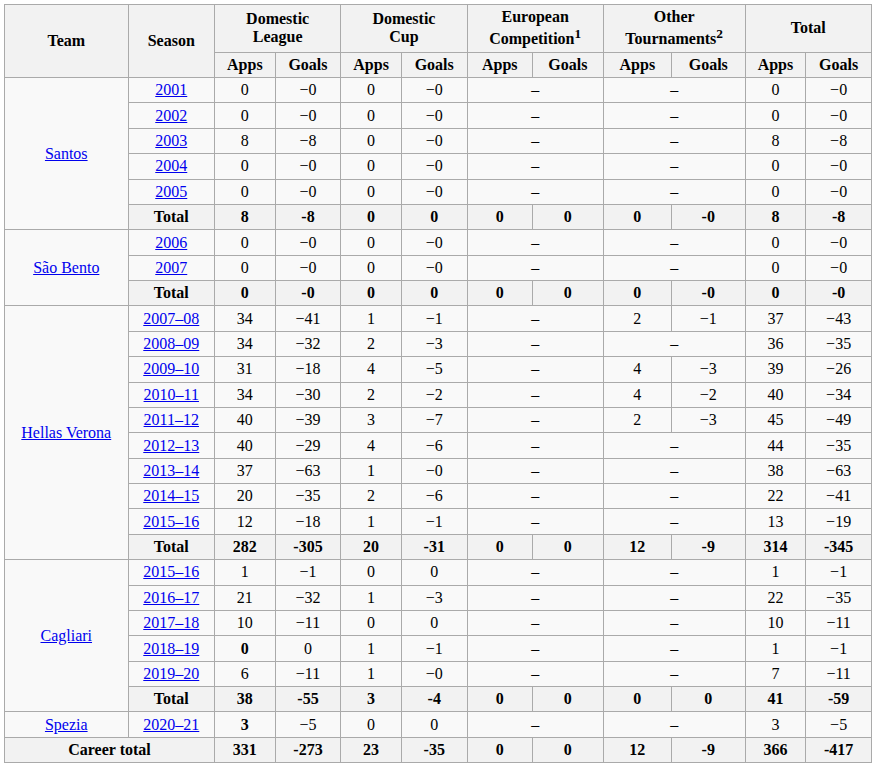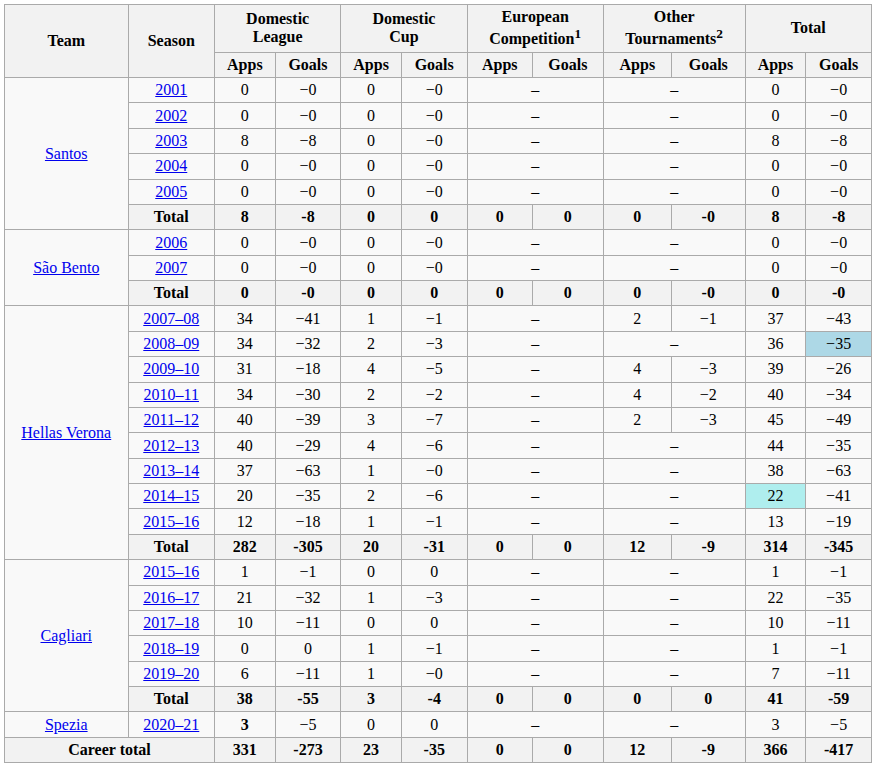(839, 344) no background -> (839, 344) lightblue background
(775, 496) no background -> (775, 496) paleturquoise background
(245, 648) bold -> (245, 648) normal
